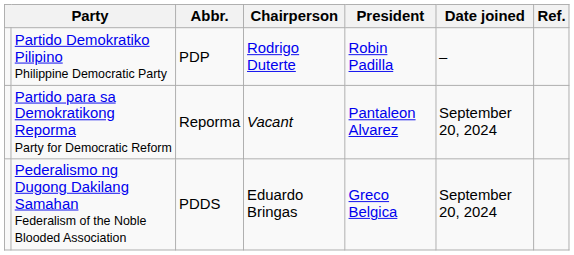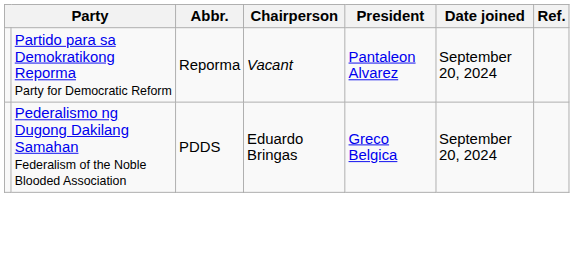- row: (91, 56)
